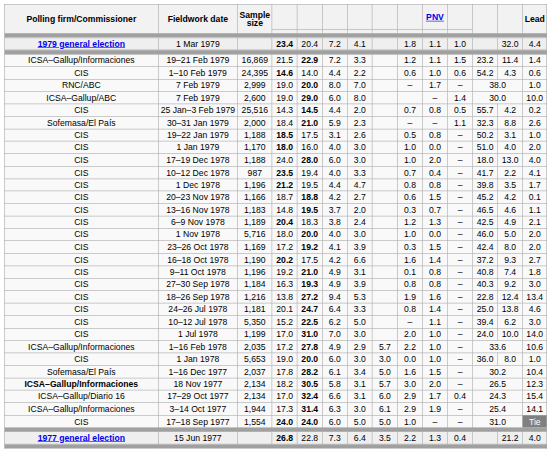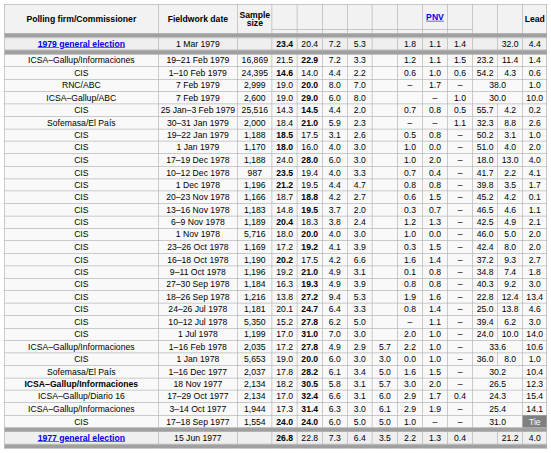(360, 44) 4.1 -> (360, 44) 5.3
(460, 44) 1.0 -> (460, 44) 1.4
(460, 98) 1.4 -> (460, 98) 1.0
(485, 272) 40.8 -> (485, 272) 34.8
(310, 322) 22.5 -> (310, 322) 27.8
